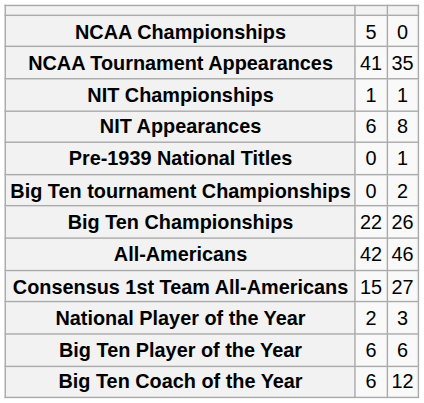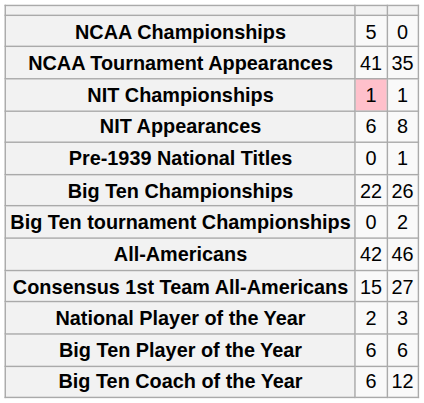(371, 95) no background -> (371, 95) pink background
rows swapped: (181, 222) <-> (181, 190)
